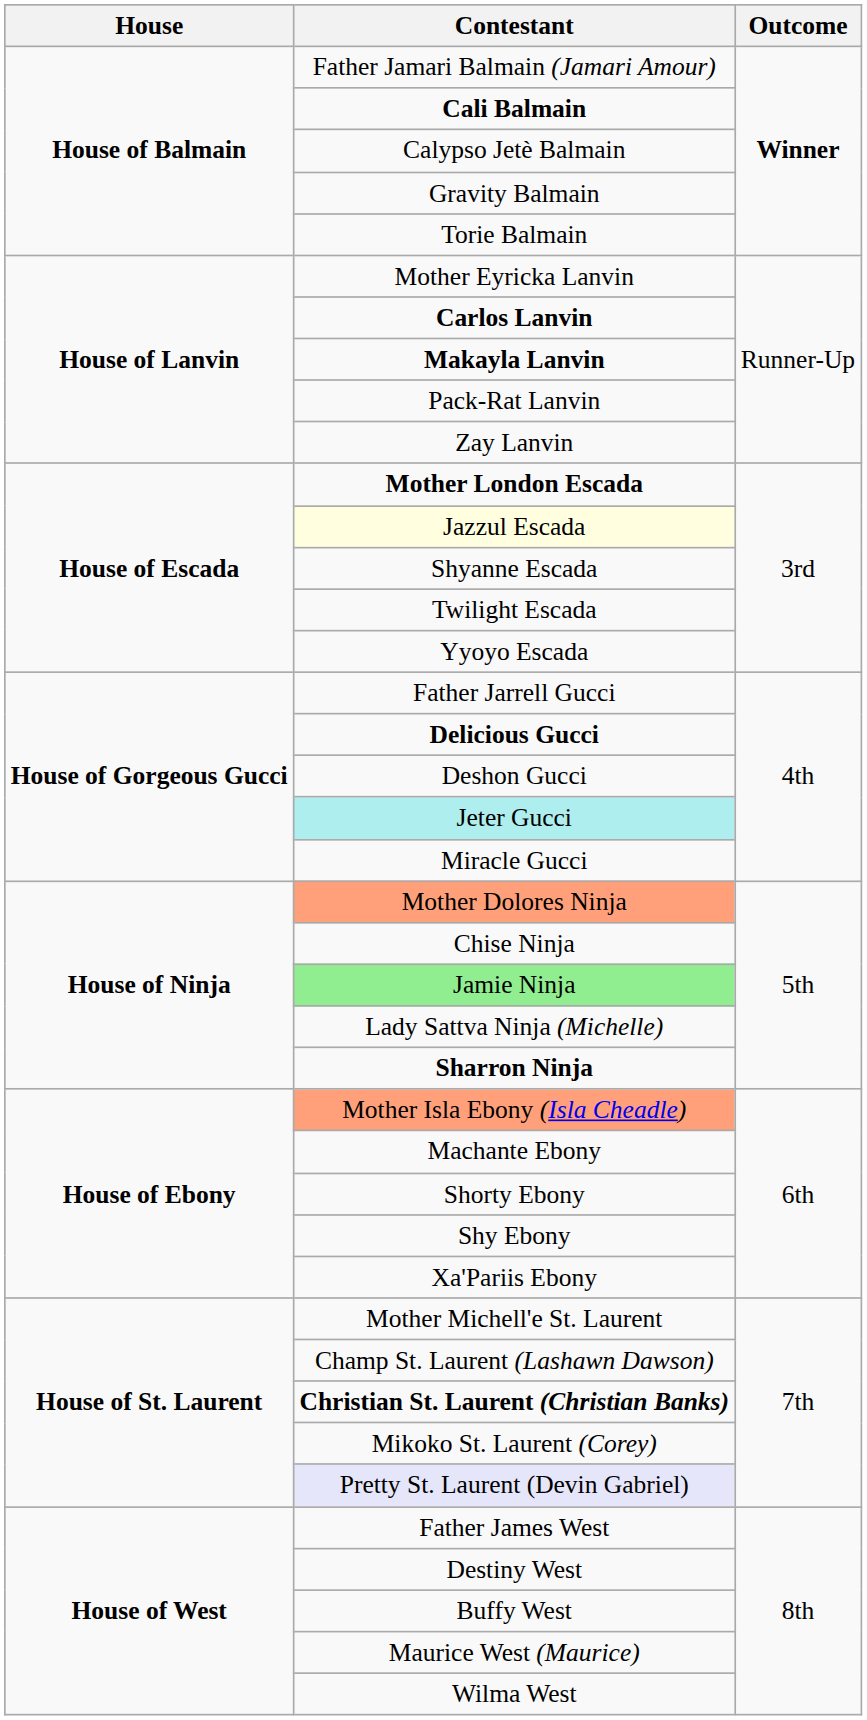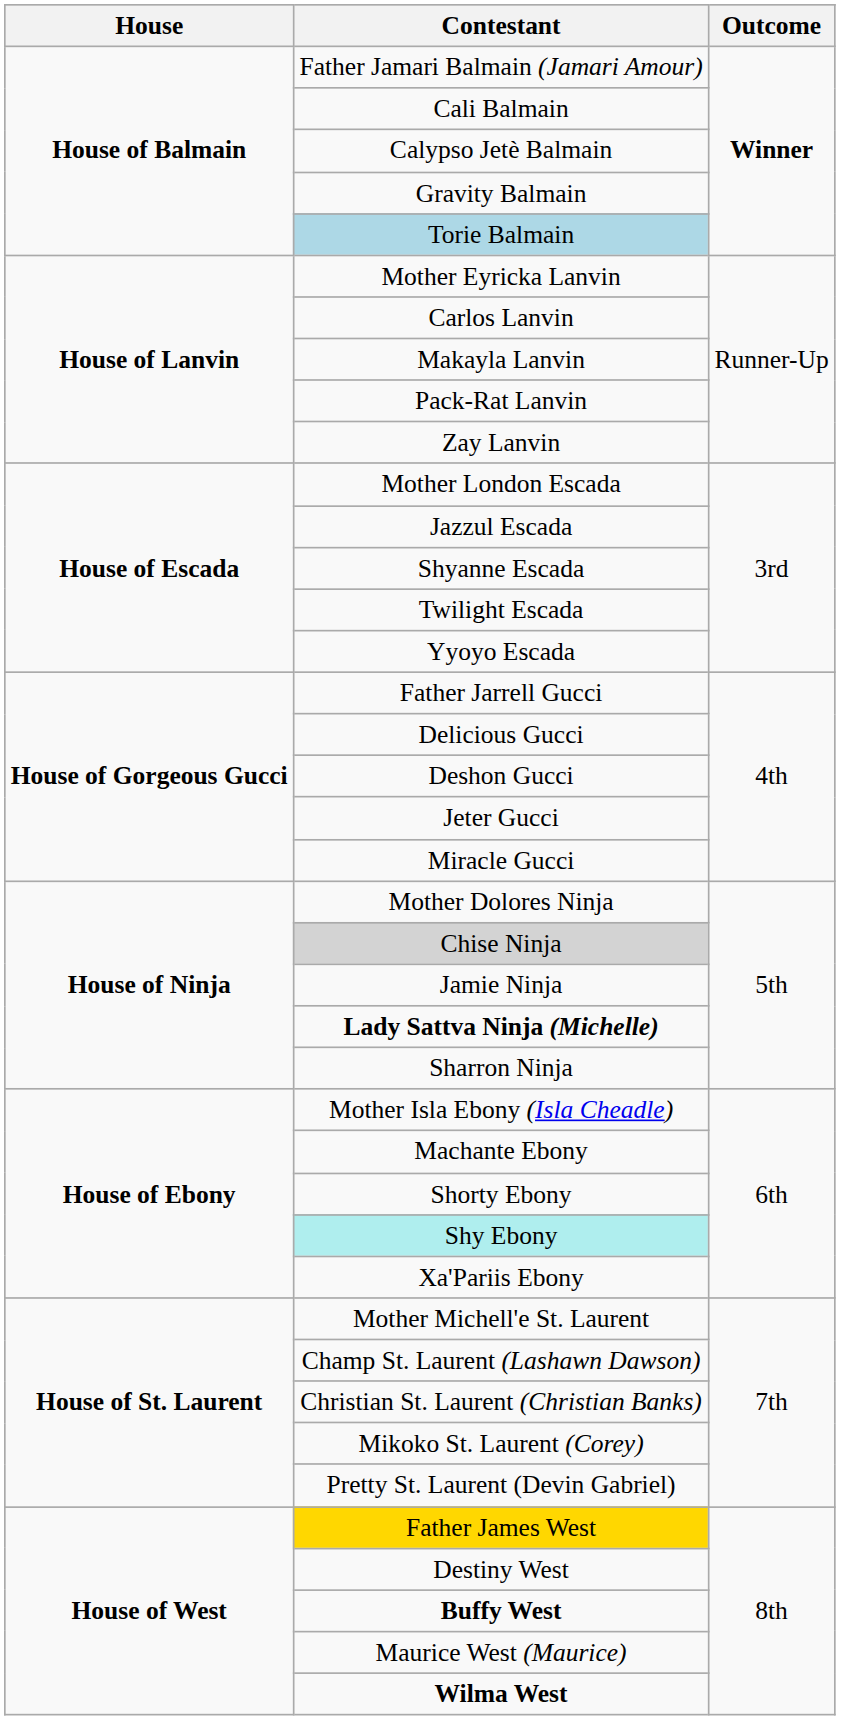(514, 109) bold -> (501, 109) normal
(514, 234) no background -> (501, 234) lightblue background
(514, 317) bold -> (501, 317) normal
(514, 359) bold -> (501, 359) normal
(514, 484) bold -> (501, 484) normal
(514, 526) lightyellow background -> (501, 526) no background
(514, 734) bold -> (501, 734) normal
(514, 818) paleturquoise background -> (501, 818) no background
(514, 901) lightsalmon background -> (501, 901) no background
(514, 943) no background -> (501, 943) lightgrey background
(514, 984) lightgreen background -> (501, 984) no background
(514, 1026) normal -> (501, 1026) bold
(514, 1068) bold -> (501, 1068) normal
(514, 1110) lightsalmon background -> (501, 1110) no background
(514, 1235) no background -> (501, 1235) paleturquoise background
(514, 1402) bold -> (501, 1402) normal
(514, 1485) lavender background -> (501, 1485) no background
(514, 1527) no background -> (501, 1527) gold background
(514, 1610) normal -> (501, 1610) bold
(514, 1694) normal -> (501, 1694) bold
